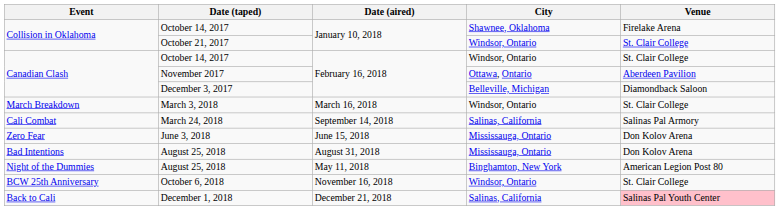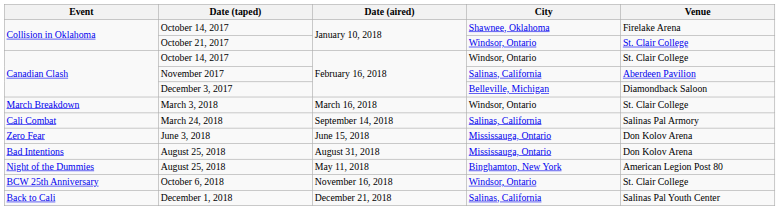(500, 74) Ottawa, Ontario -> (505, 74) Salinas, California
(671, 197) pink background -> (671, 197) no background
